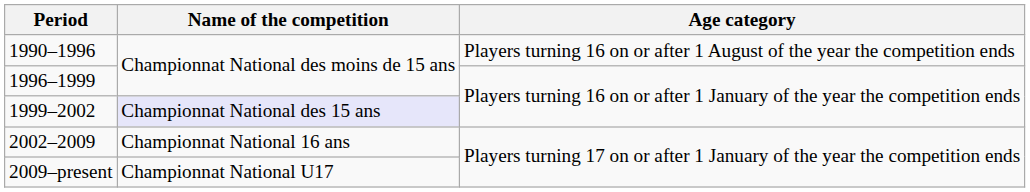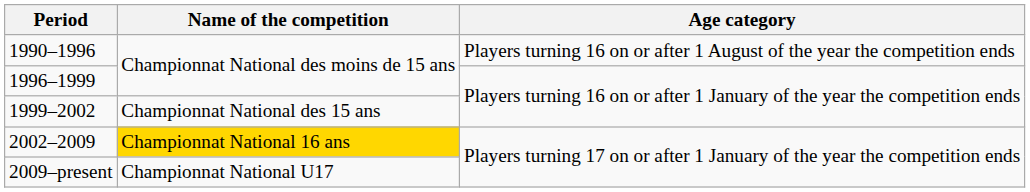(251, 111) lavender background -> (251, 111) no background
(236, 141) no background -> (236, 141) gold background
